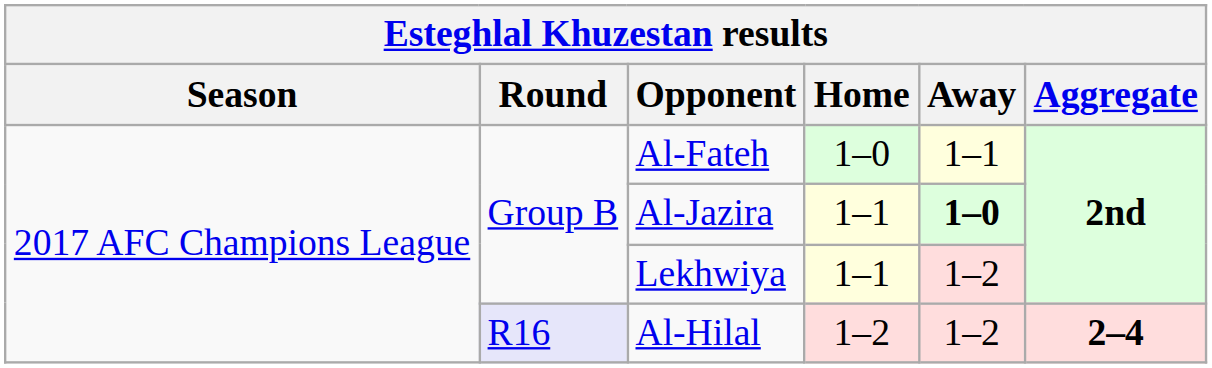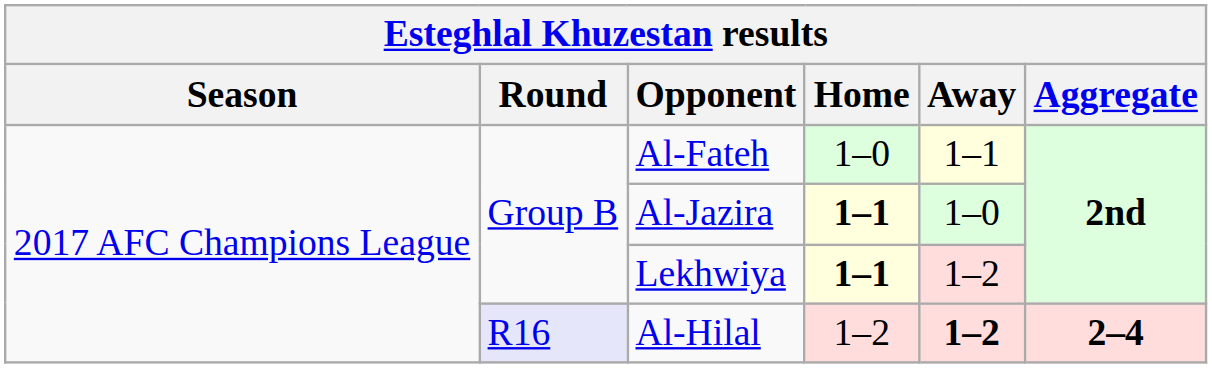(862, 213) normal -> (862, 213) bold
(972, 213) bold -> (972, 213) normal
(862, 272) normal -> (862, 272) bold
(972, 332) normal -> (972, 332) bold
